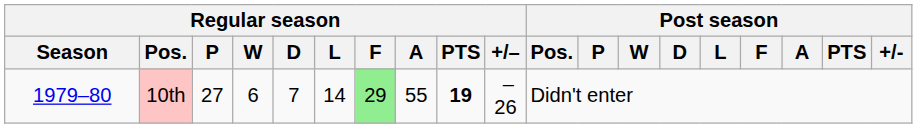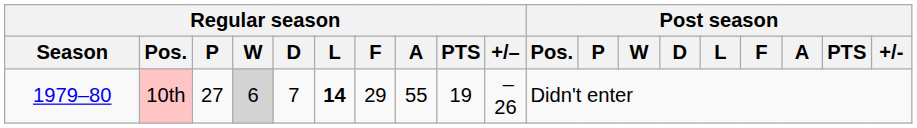(253, 95) no background -> (253, 95) lightgrey background
(335, 95) normal -> (335, 95) bold
(375, 95) lightgreen background -> (375, 95) no background
(461, 95) bold -> (461, 95) normal
